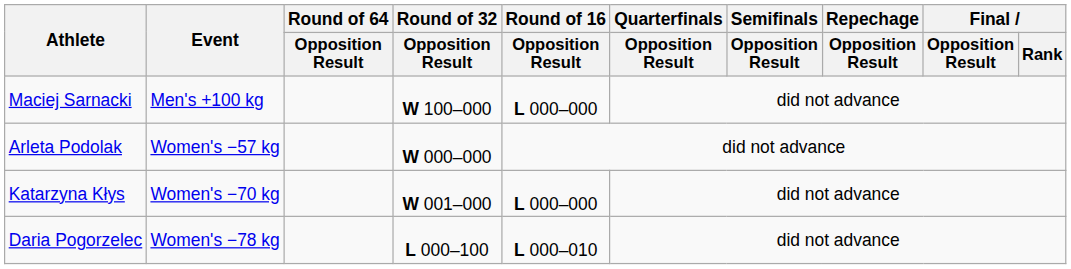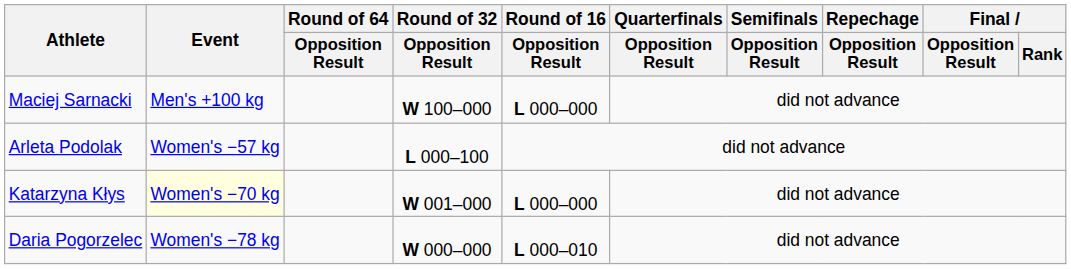(447, 157) W 000–000 -> (447, 157) L 000–100
(215, 194) no background -> (215, 194) lightyellow background
(447, 250) L 000–100 -> (447, 250) W 000–000
